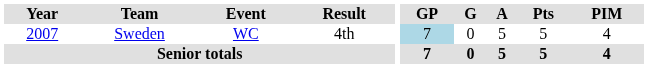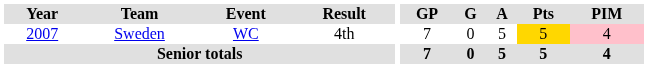(427, 34) lightblue background -> (427, 34) no background
(543, 34) no background -> (543, 34) gold background
(607, 34) no background -> (607, 34) pink background
